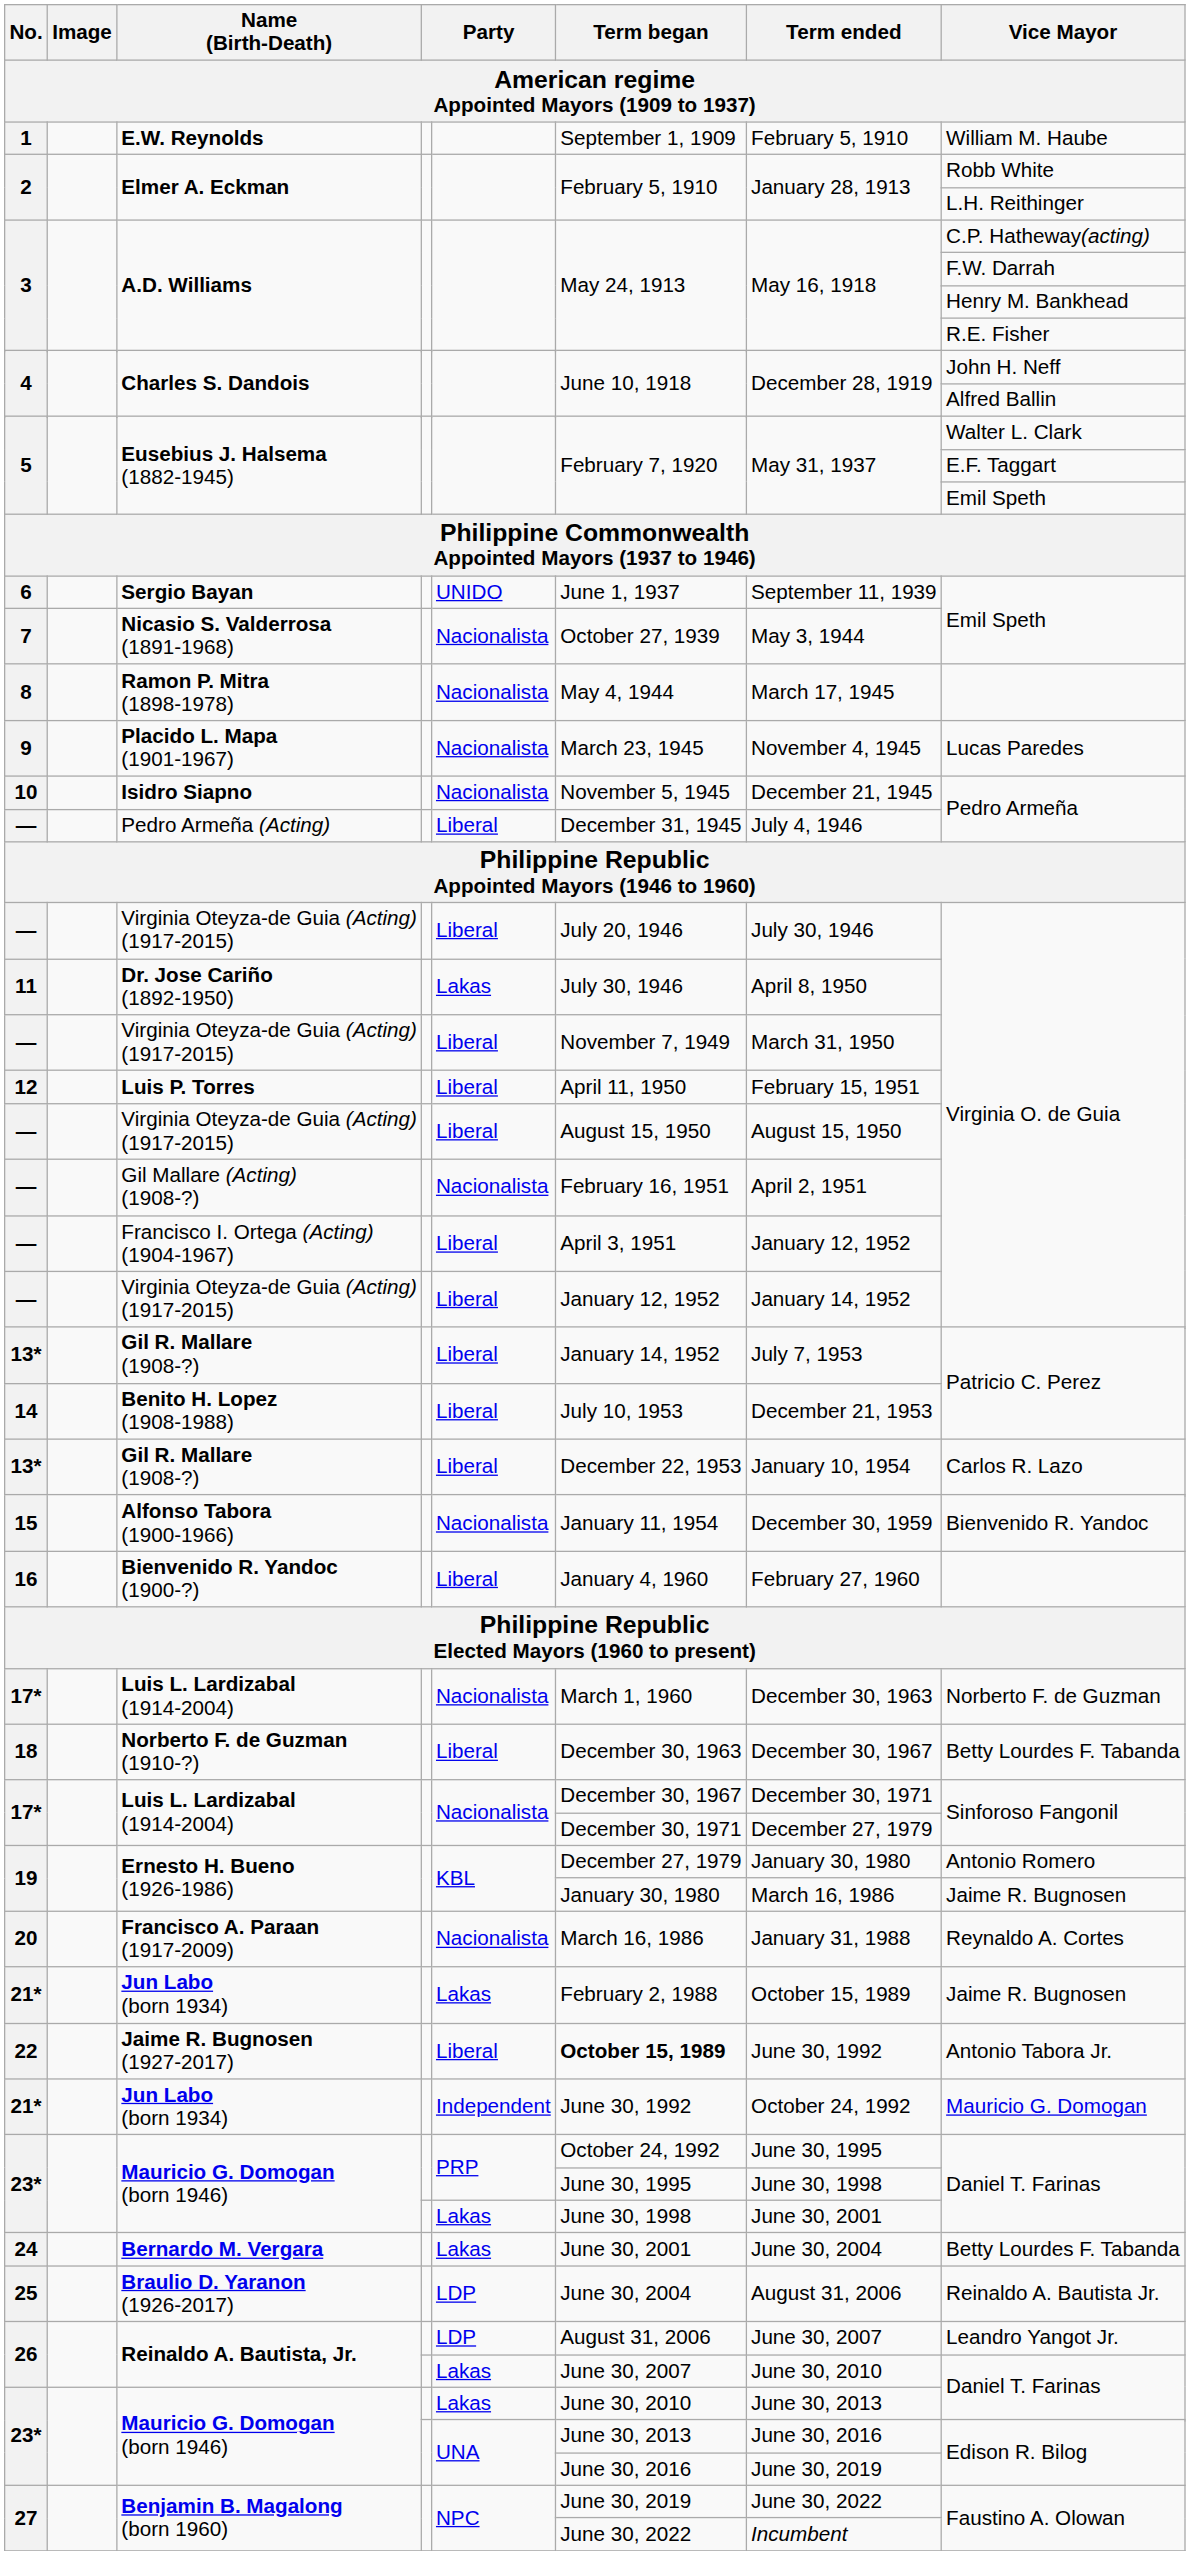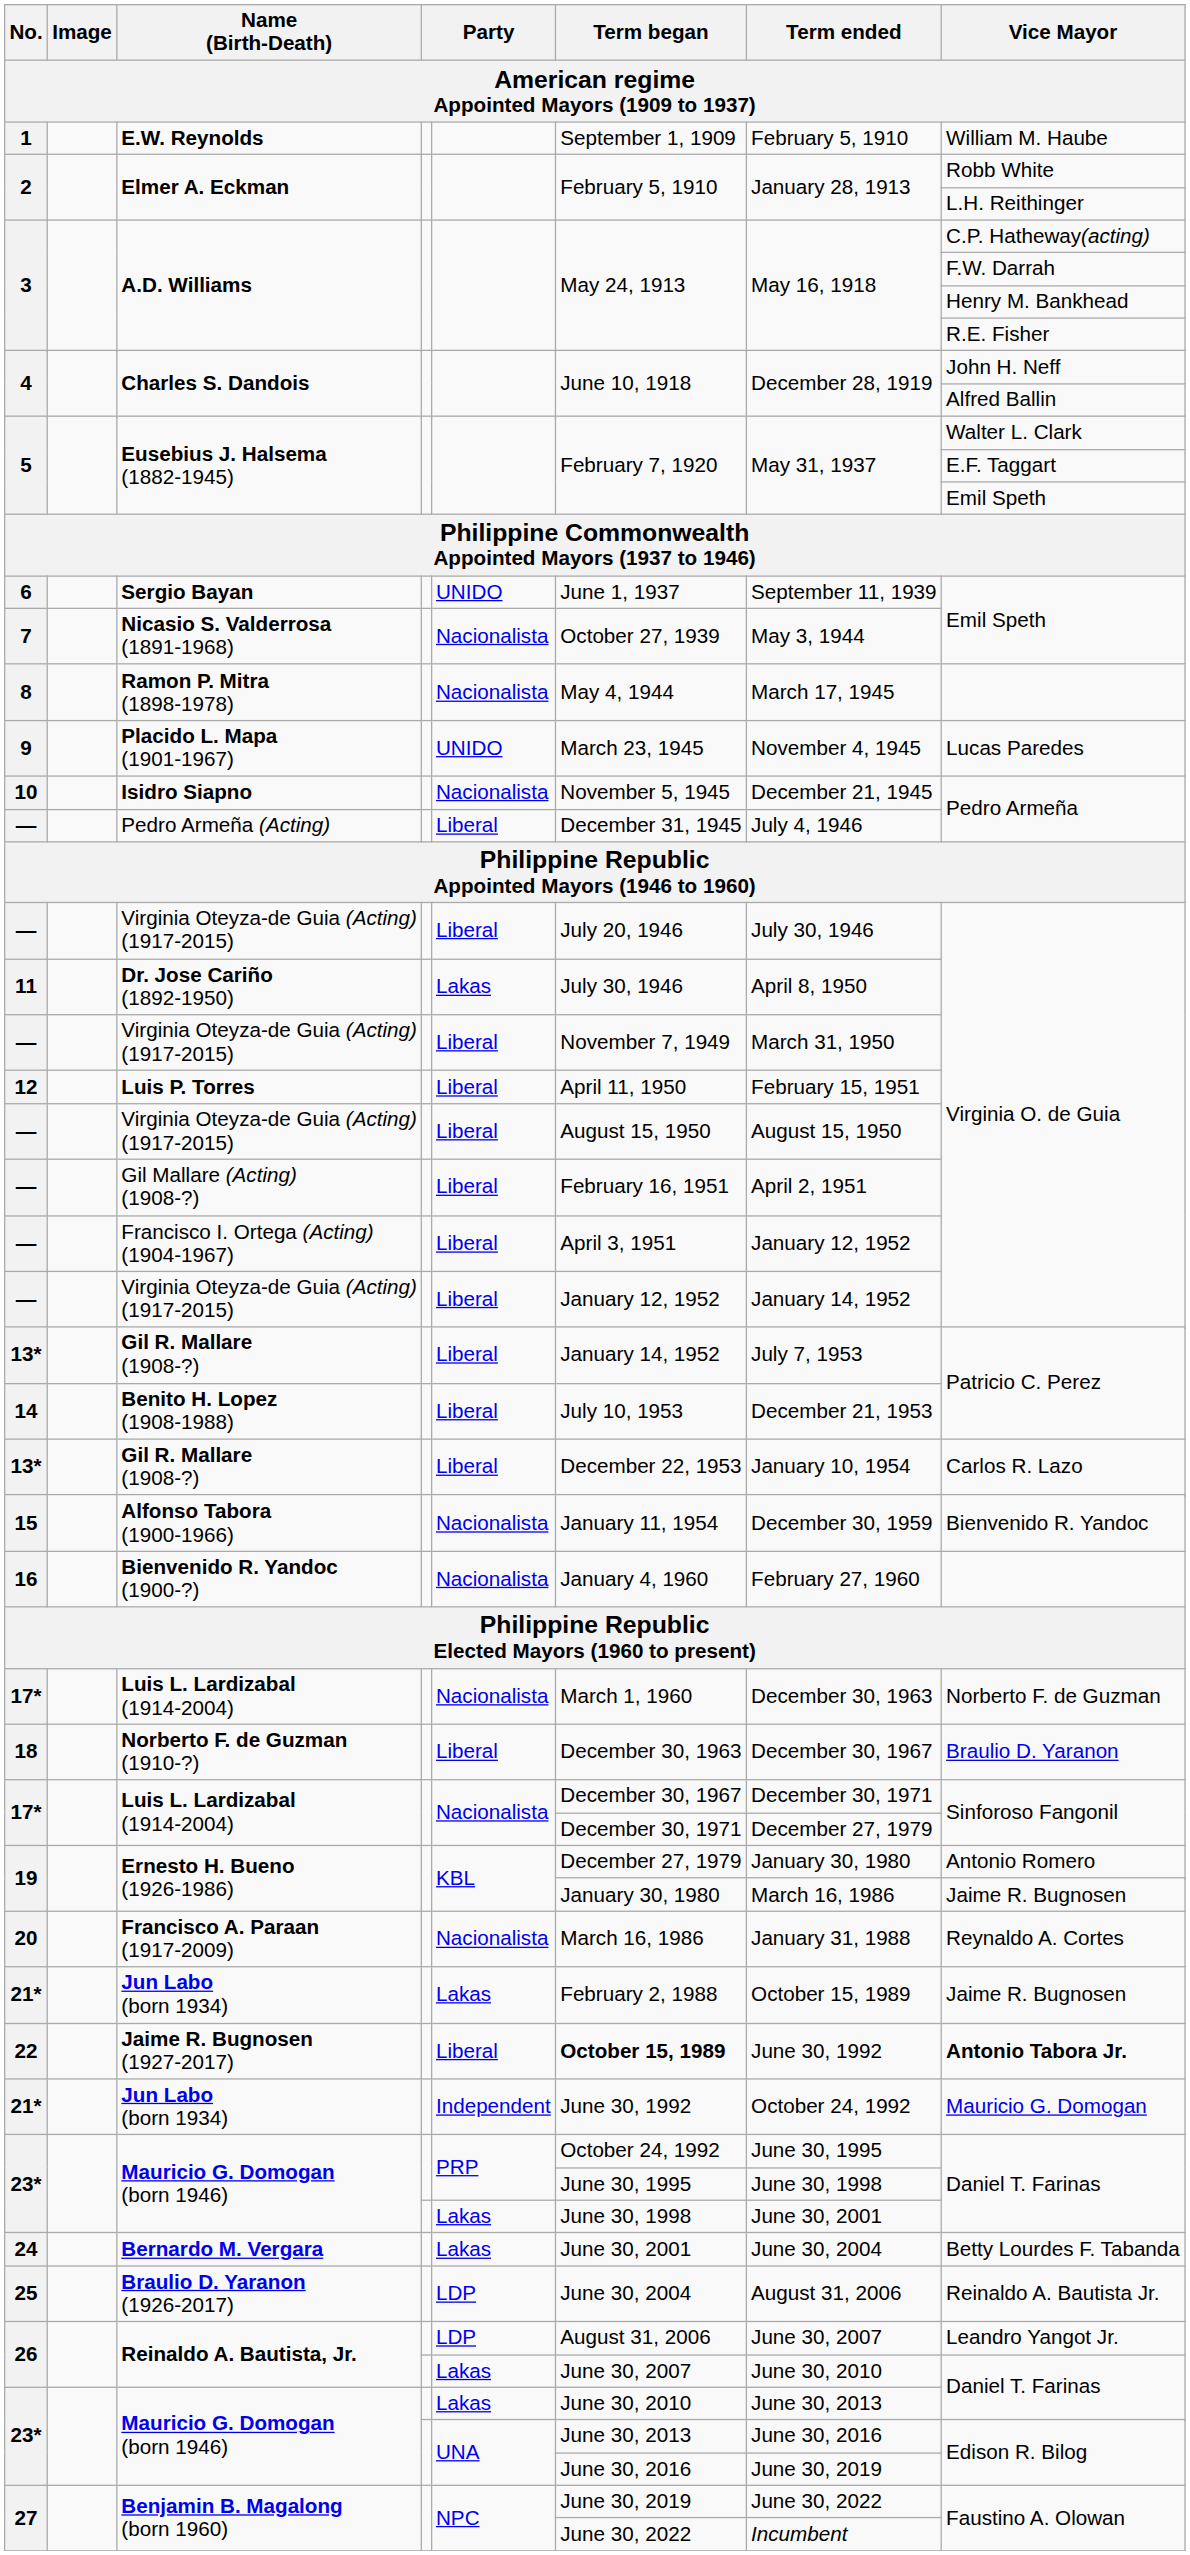(492, 748) Nacionalista -> (469, 748) UNIDO
(492, 1187) Nacionalista -> (467, 1187) Liberal
(467, 1578) Liberal -> (492, 1578) Nacionalista
(1063, 1751) Betty Lourdes F. Tabanda -> (1032, 1751) Braulio D. Yaranon
(1029, 2050) normal -> (1037, 2050) bold
